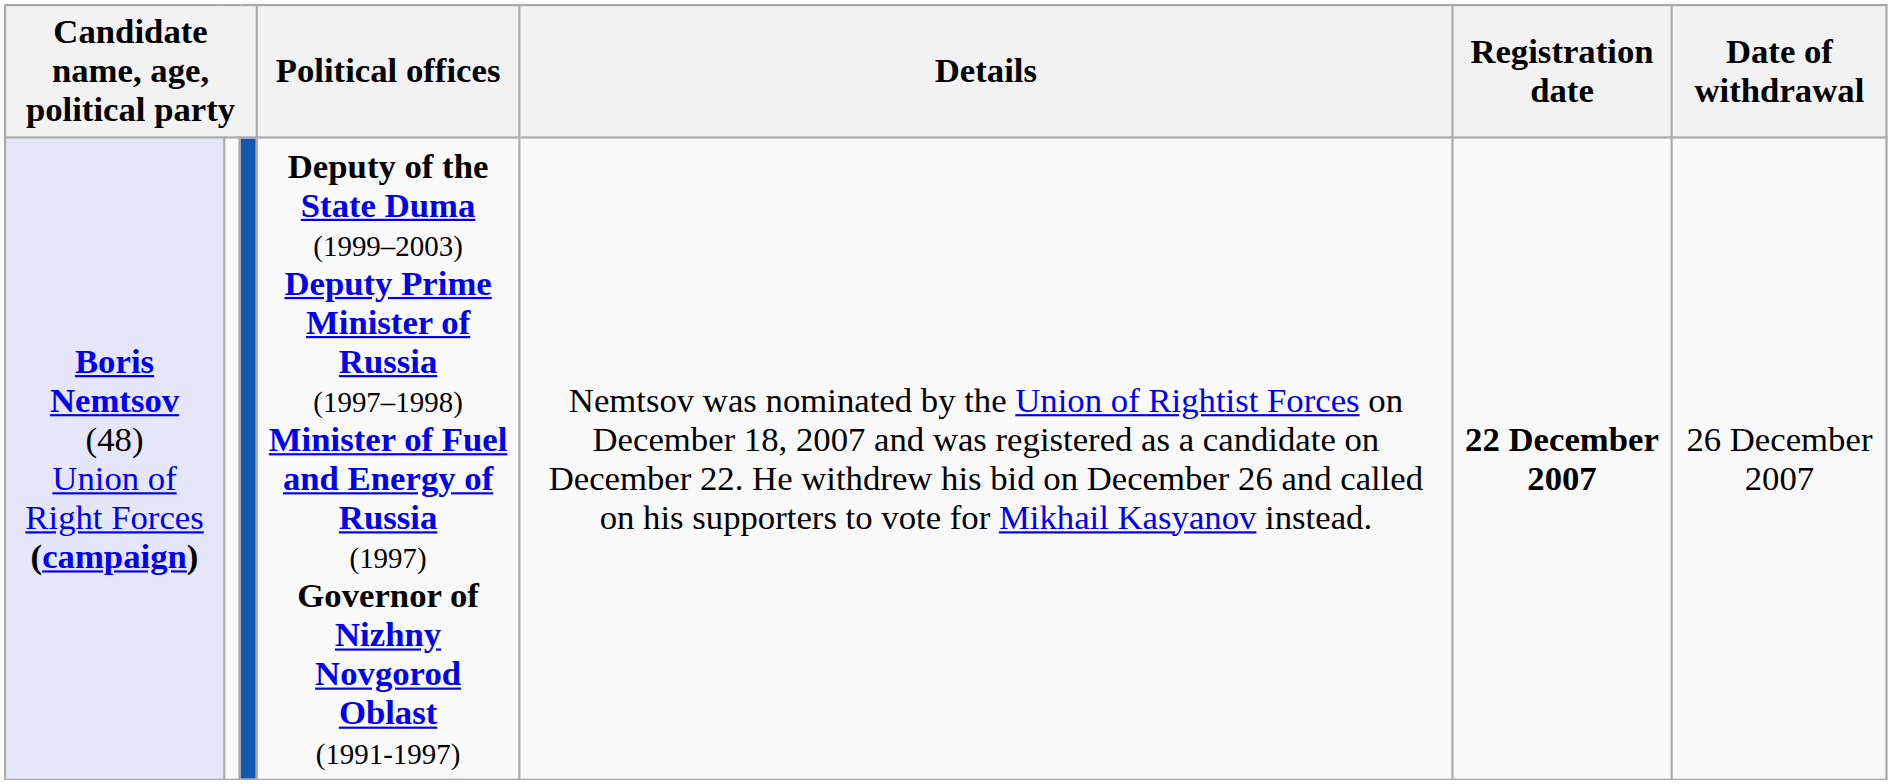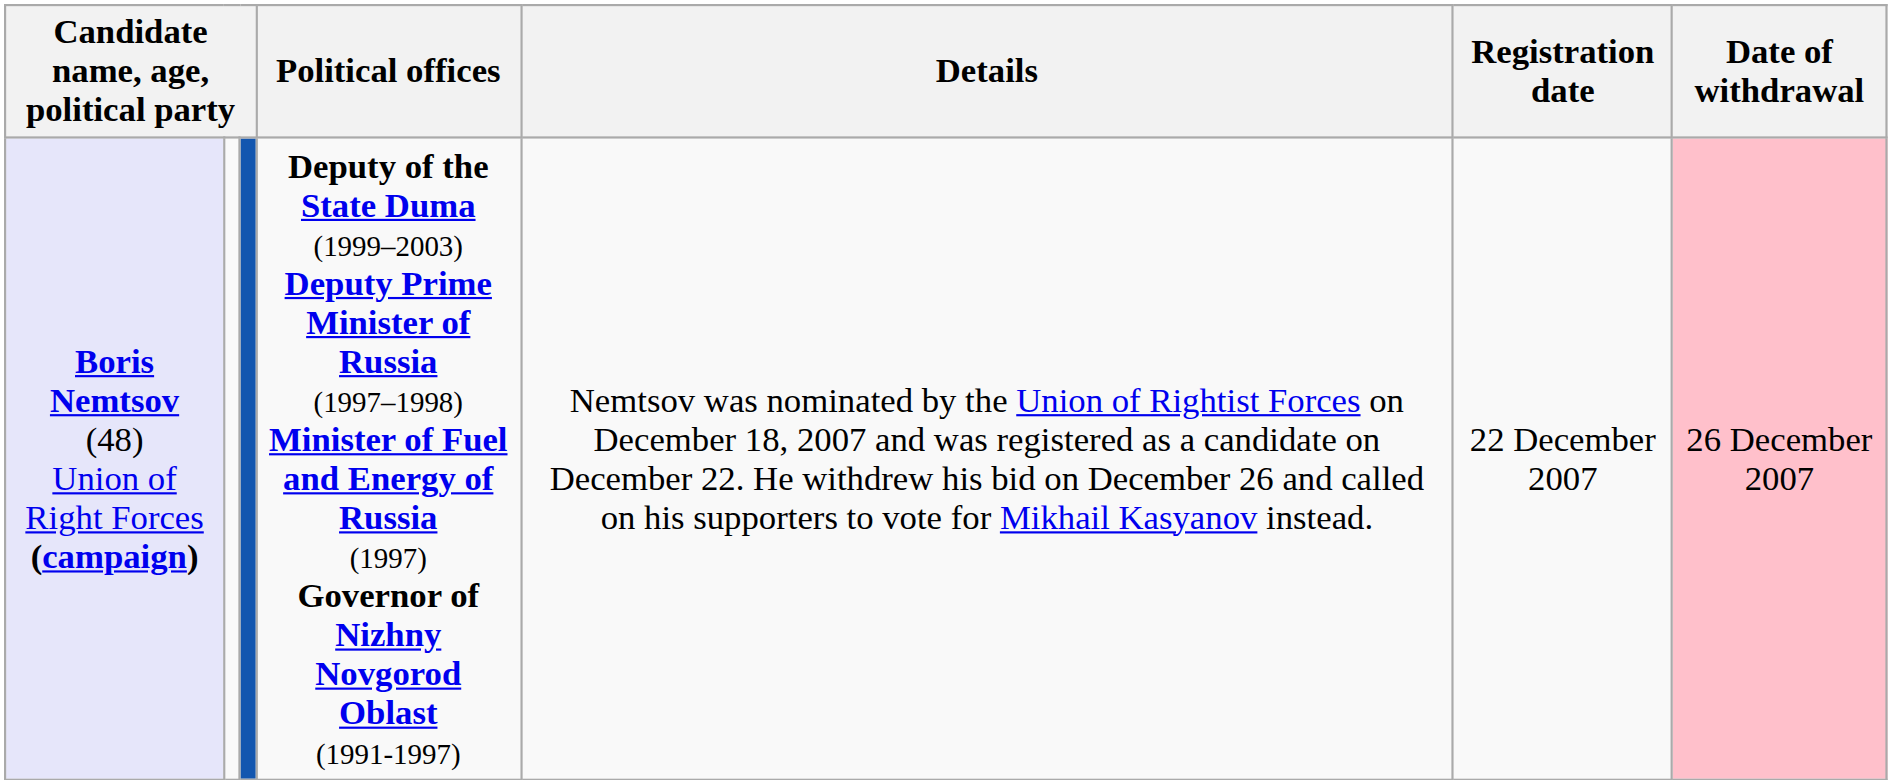(1562, 458) bold -> (1563, 458) normal
(1779, 458) no background -> (1779, 458) pink background
